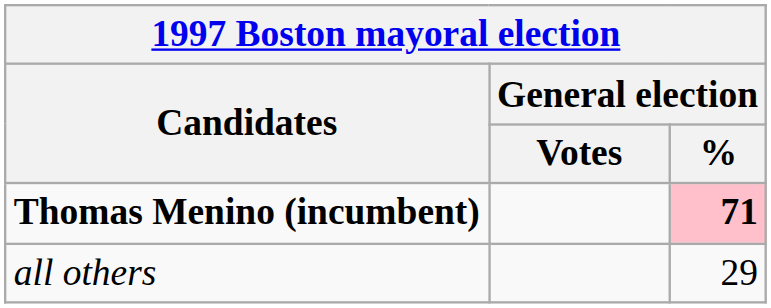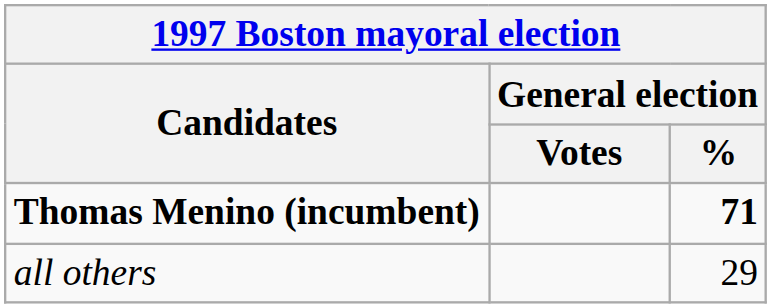(739, 212) pink background -> (739, 212) no background
